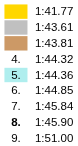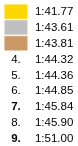(16, 75) paleturquoise background -> (16, 75) no background
(16, 106) normal -> (16, 106) bold
(16, 122) bold -> (16, 122) normal
(16, 138) normal -> (16, 138) bold
